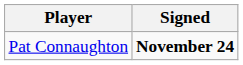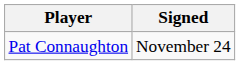(185, 45) bold -> (183, 45) normal
